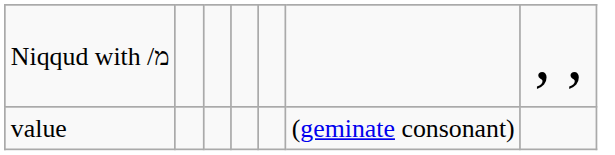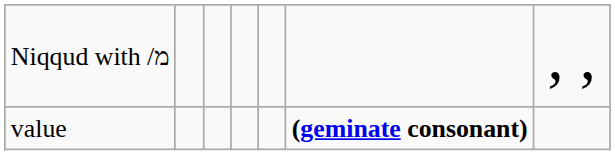(403, 128) normal -> (410, 128) bold
